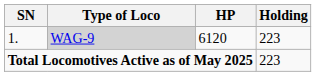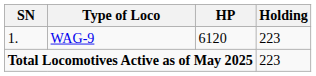(72, 37) lightgrey background -> (72, 37) no background
